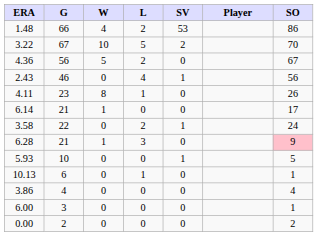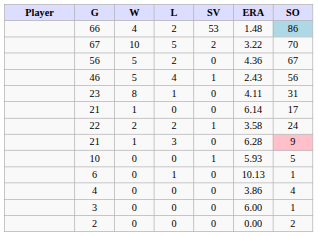columns swapped: (238, 12) <-> (24, 12)
(293, 28) no background -> (293, 28) lightblue background
(103, 77) 0 -> (134, 77) 5
(293, 93) 26 -> (293, 93) 31
(103, 126) 0 -> (134, 126) 2
